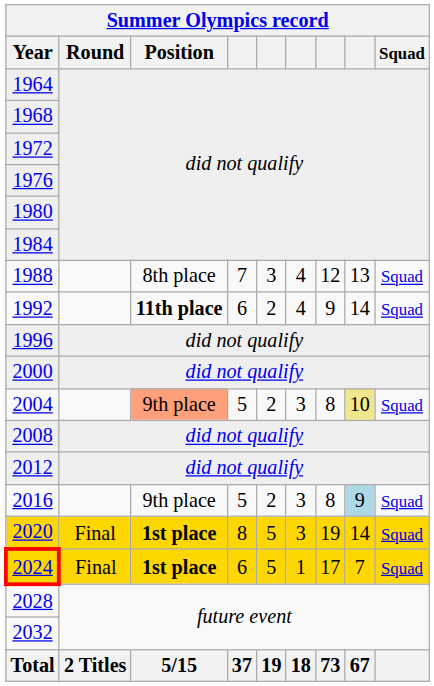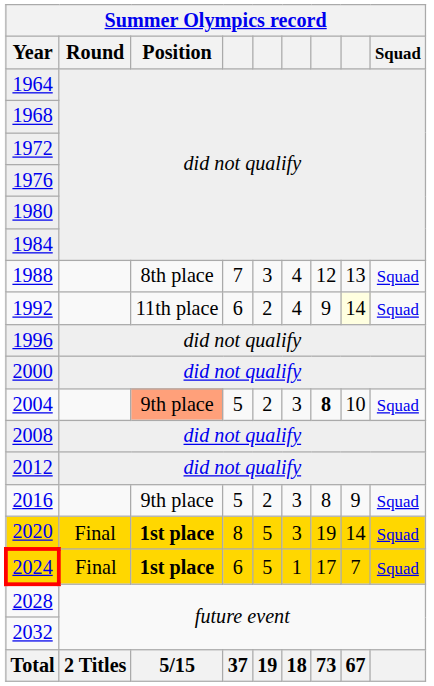(179, 308) bold -> (177, 308) normal
(360, 308) no background -> (356, 308) lightyellow background
(330, 404) normal -> (326, 404) bold
(360, 404) khaki background -> (356, 404) no background
(360, 500) lightblue background -> (356, 500) no background
